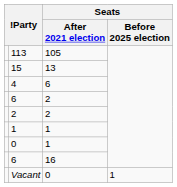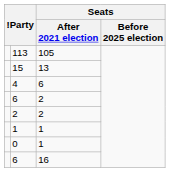- row: (26, 175)
